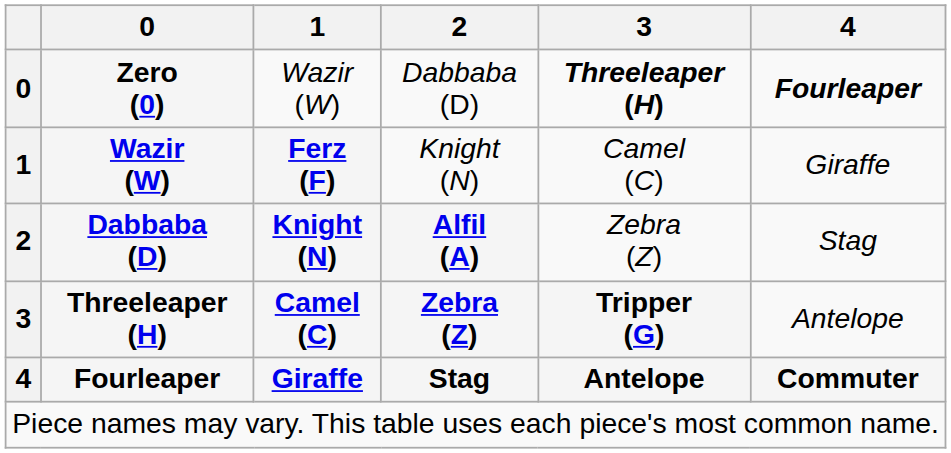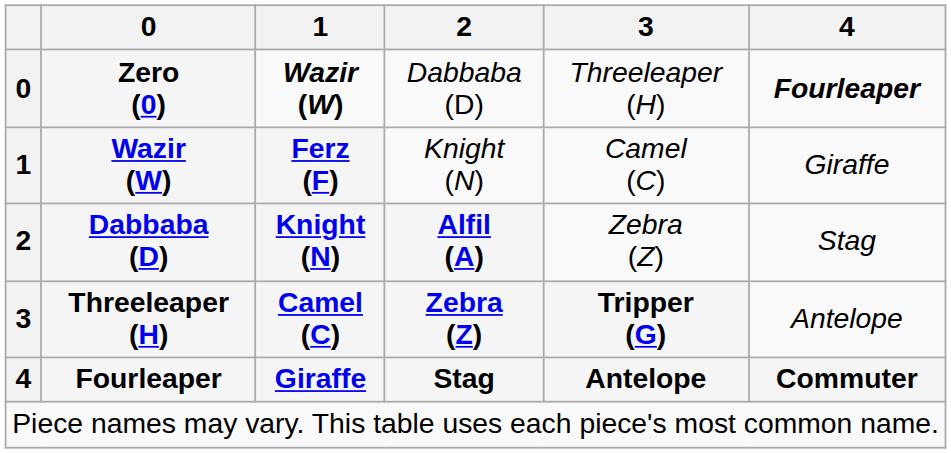(317, 88) normal -> (321, 88) bold
(644, 88) bold -> (646, 88) normal
